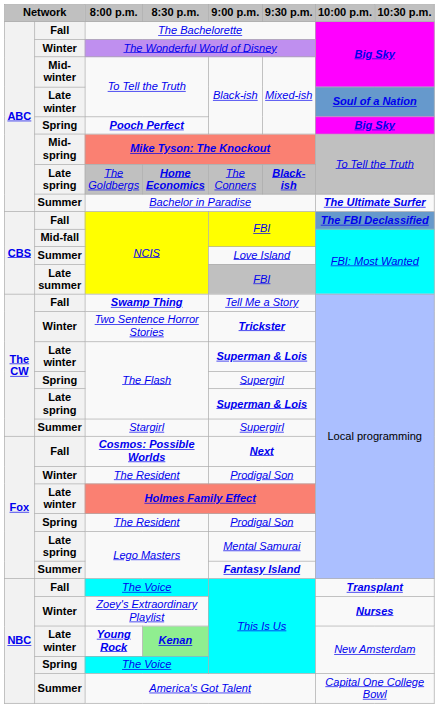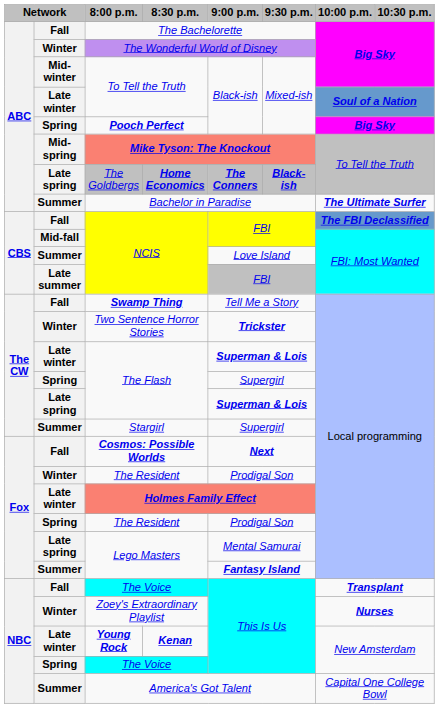(235, 179) normal -> (235, 179) bold
(175, 641) lightgreen background -> (175, 641) no background
